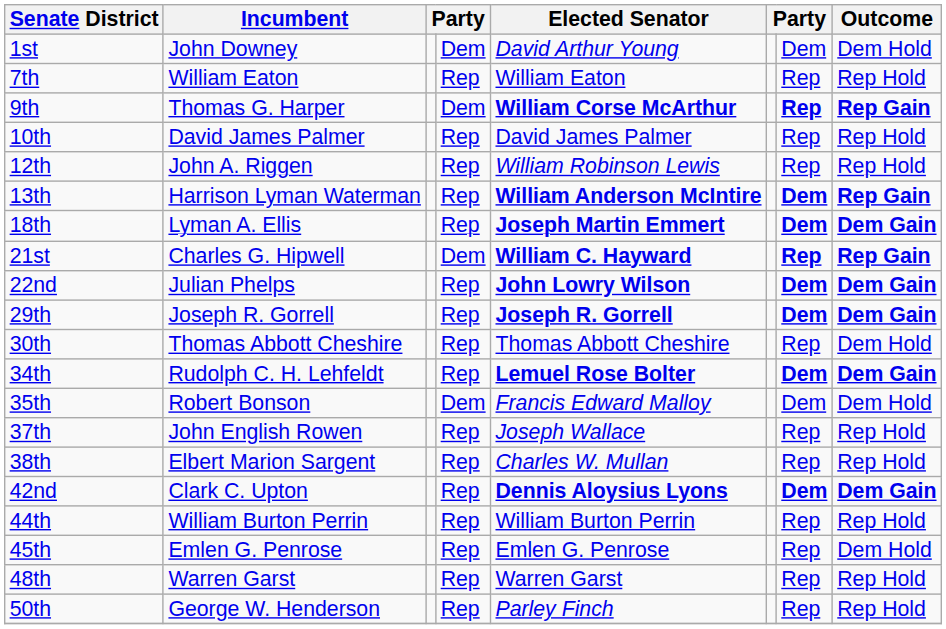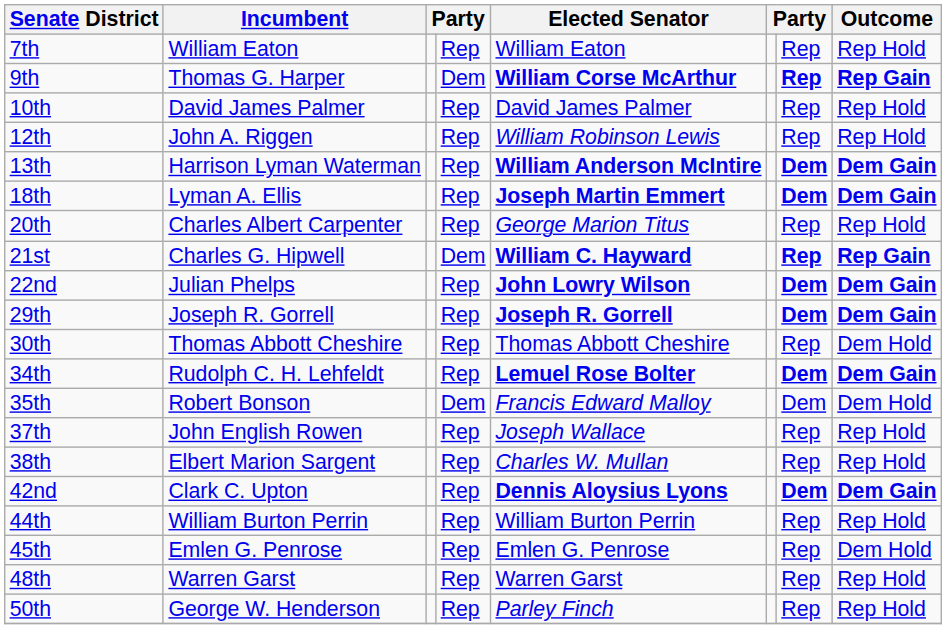- row: (24, 48)
(884, 196) Rep Gain -> (887, 166) Dem Gain
+ row: (30, 225)
